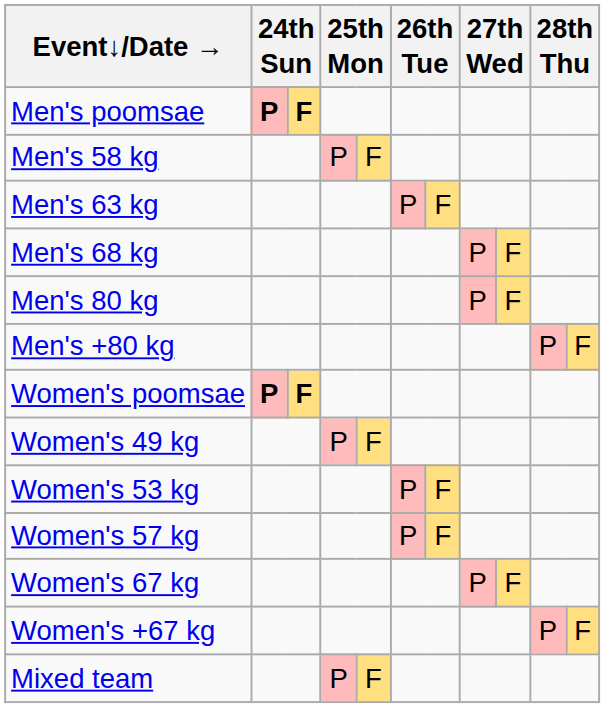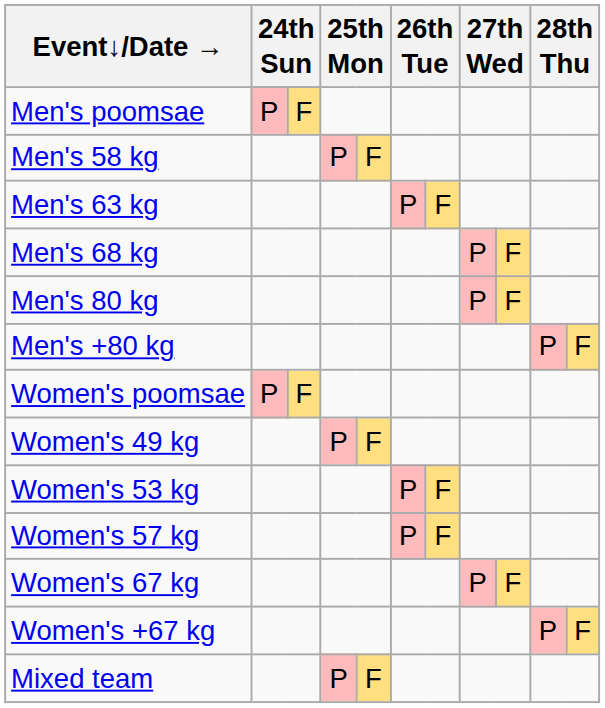(269, 110) bold -> (269, 110) normal
(304, 110) bold -> (304, 110) normal
(269, 394) bold -> (269, 394) normal
(304, 394) bold -> (304, 394) normal
